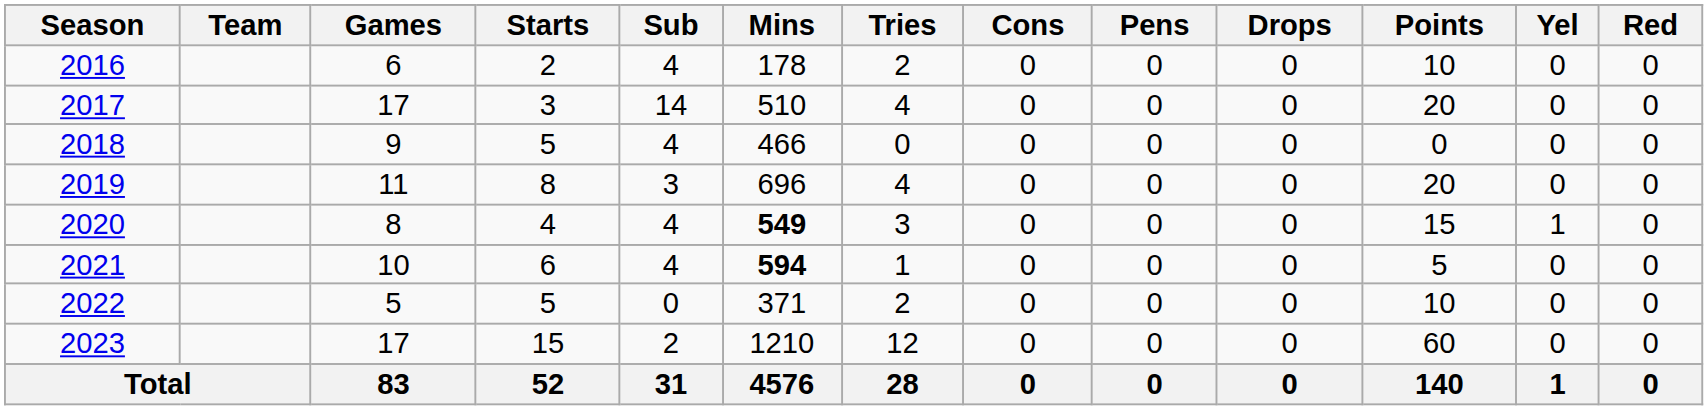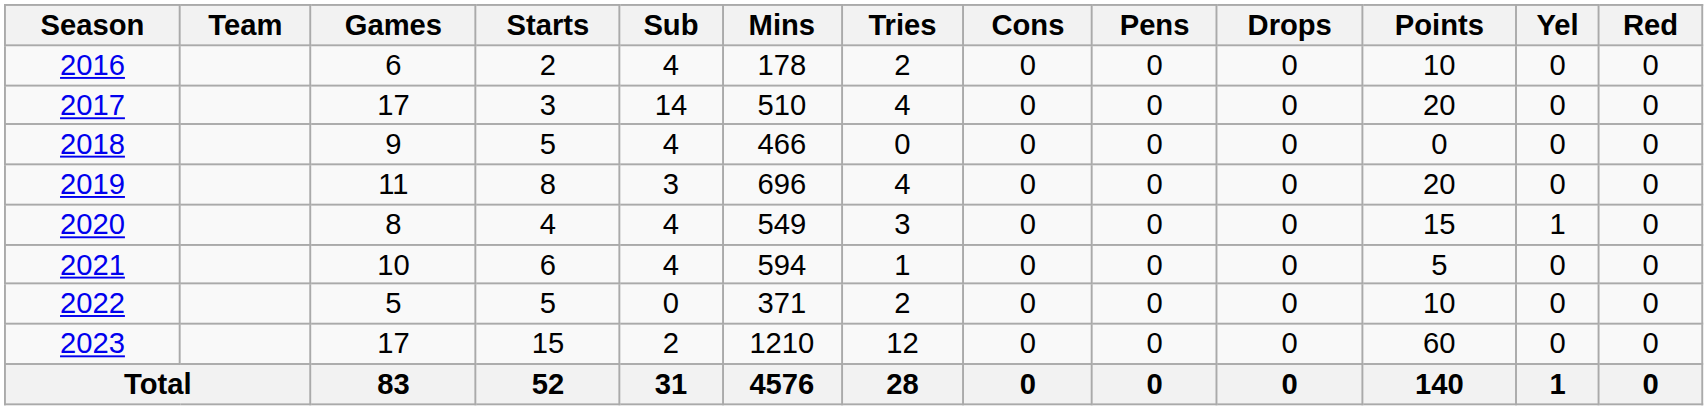(782, 224) bold -> (782, 224) normal
(782, 263) bold -> (782, 263) normal
